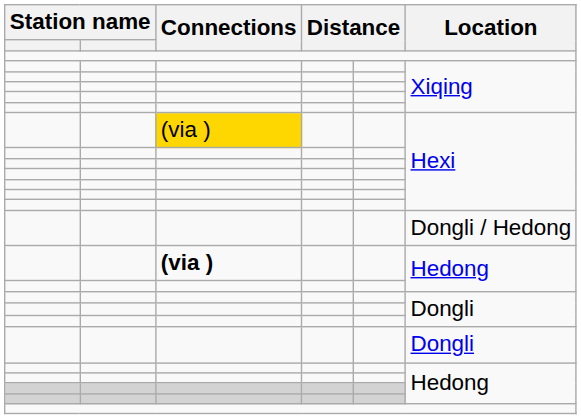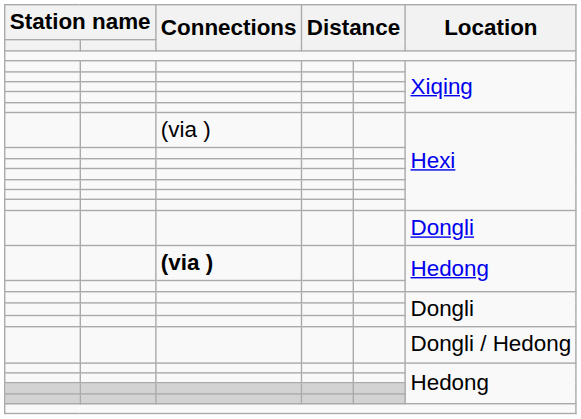(186, 130) gold background -> (186, 130) no background
(491, 227) Dongli / Hedong -> (442, 227) Dongli
(442, 344) Dongli -> (491, 344) Dongli / Hedong
